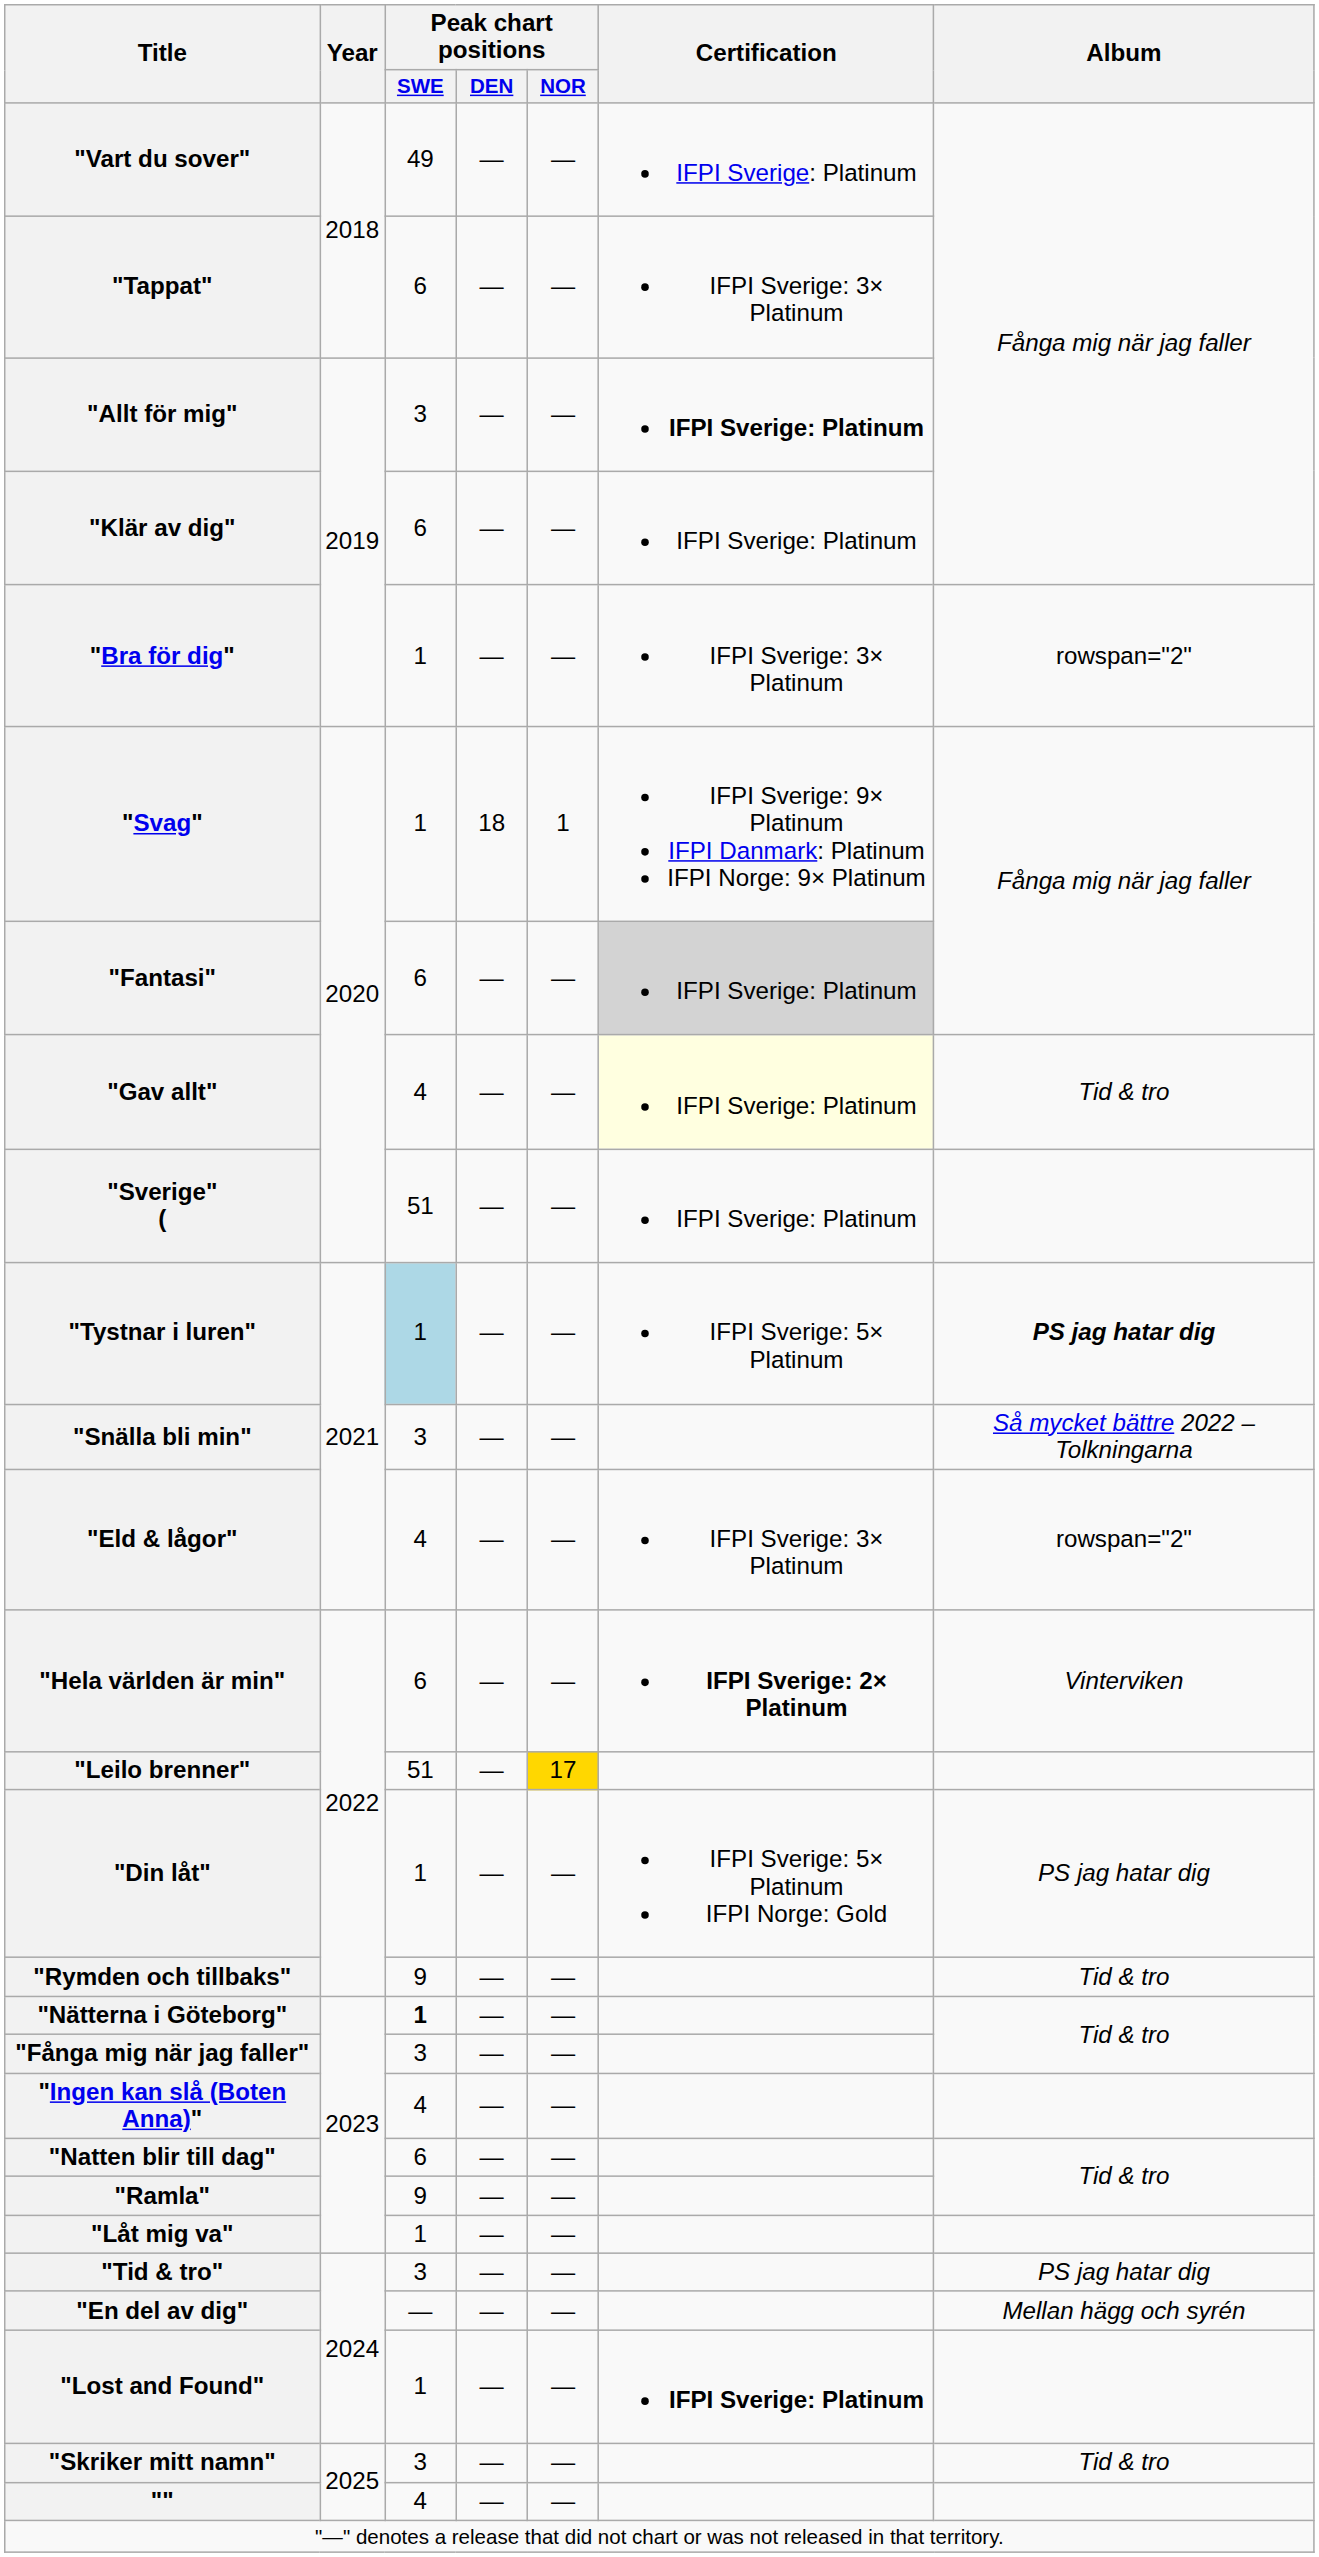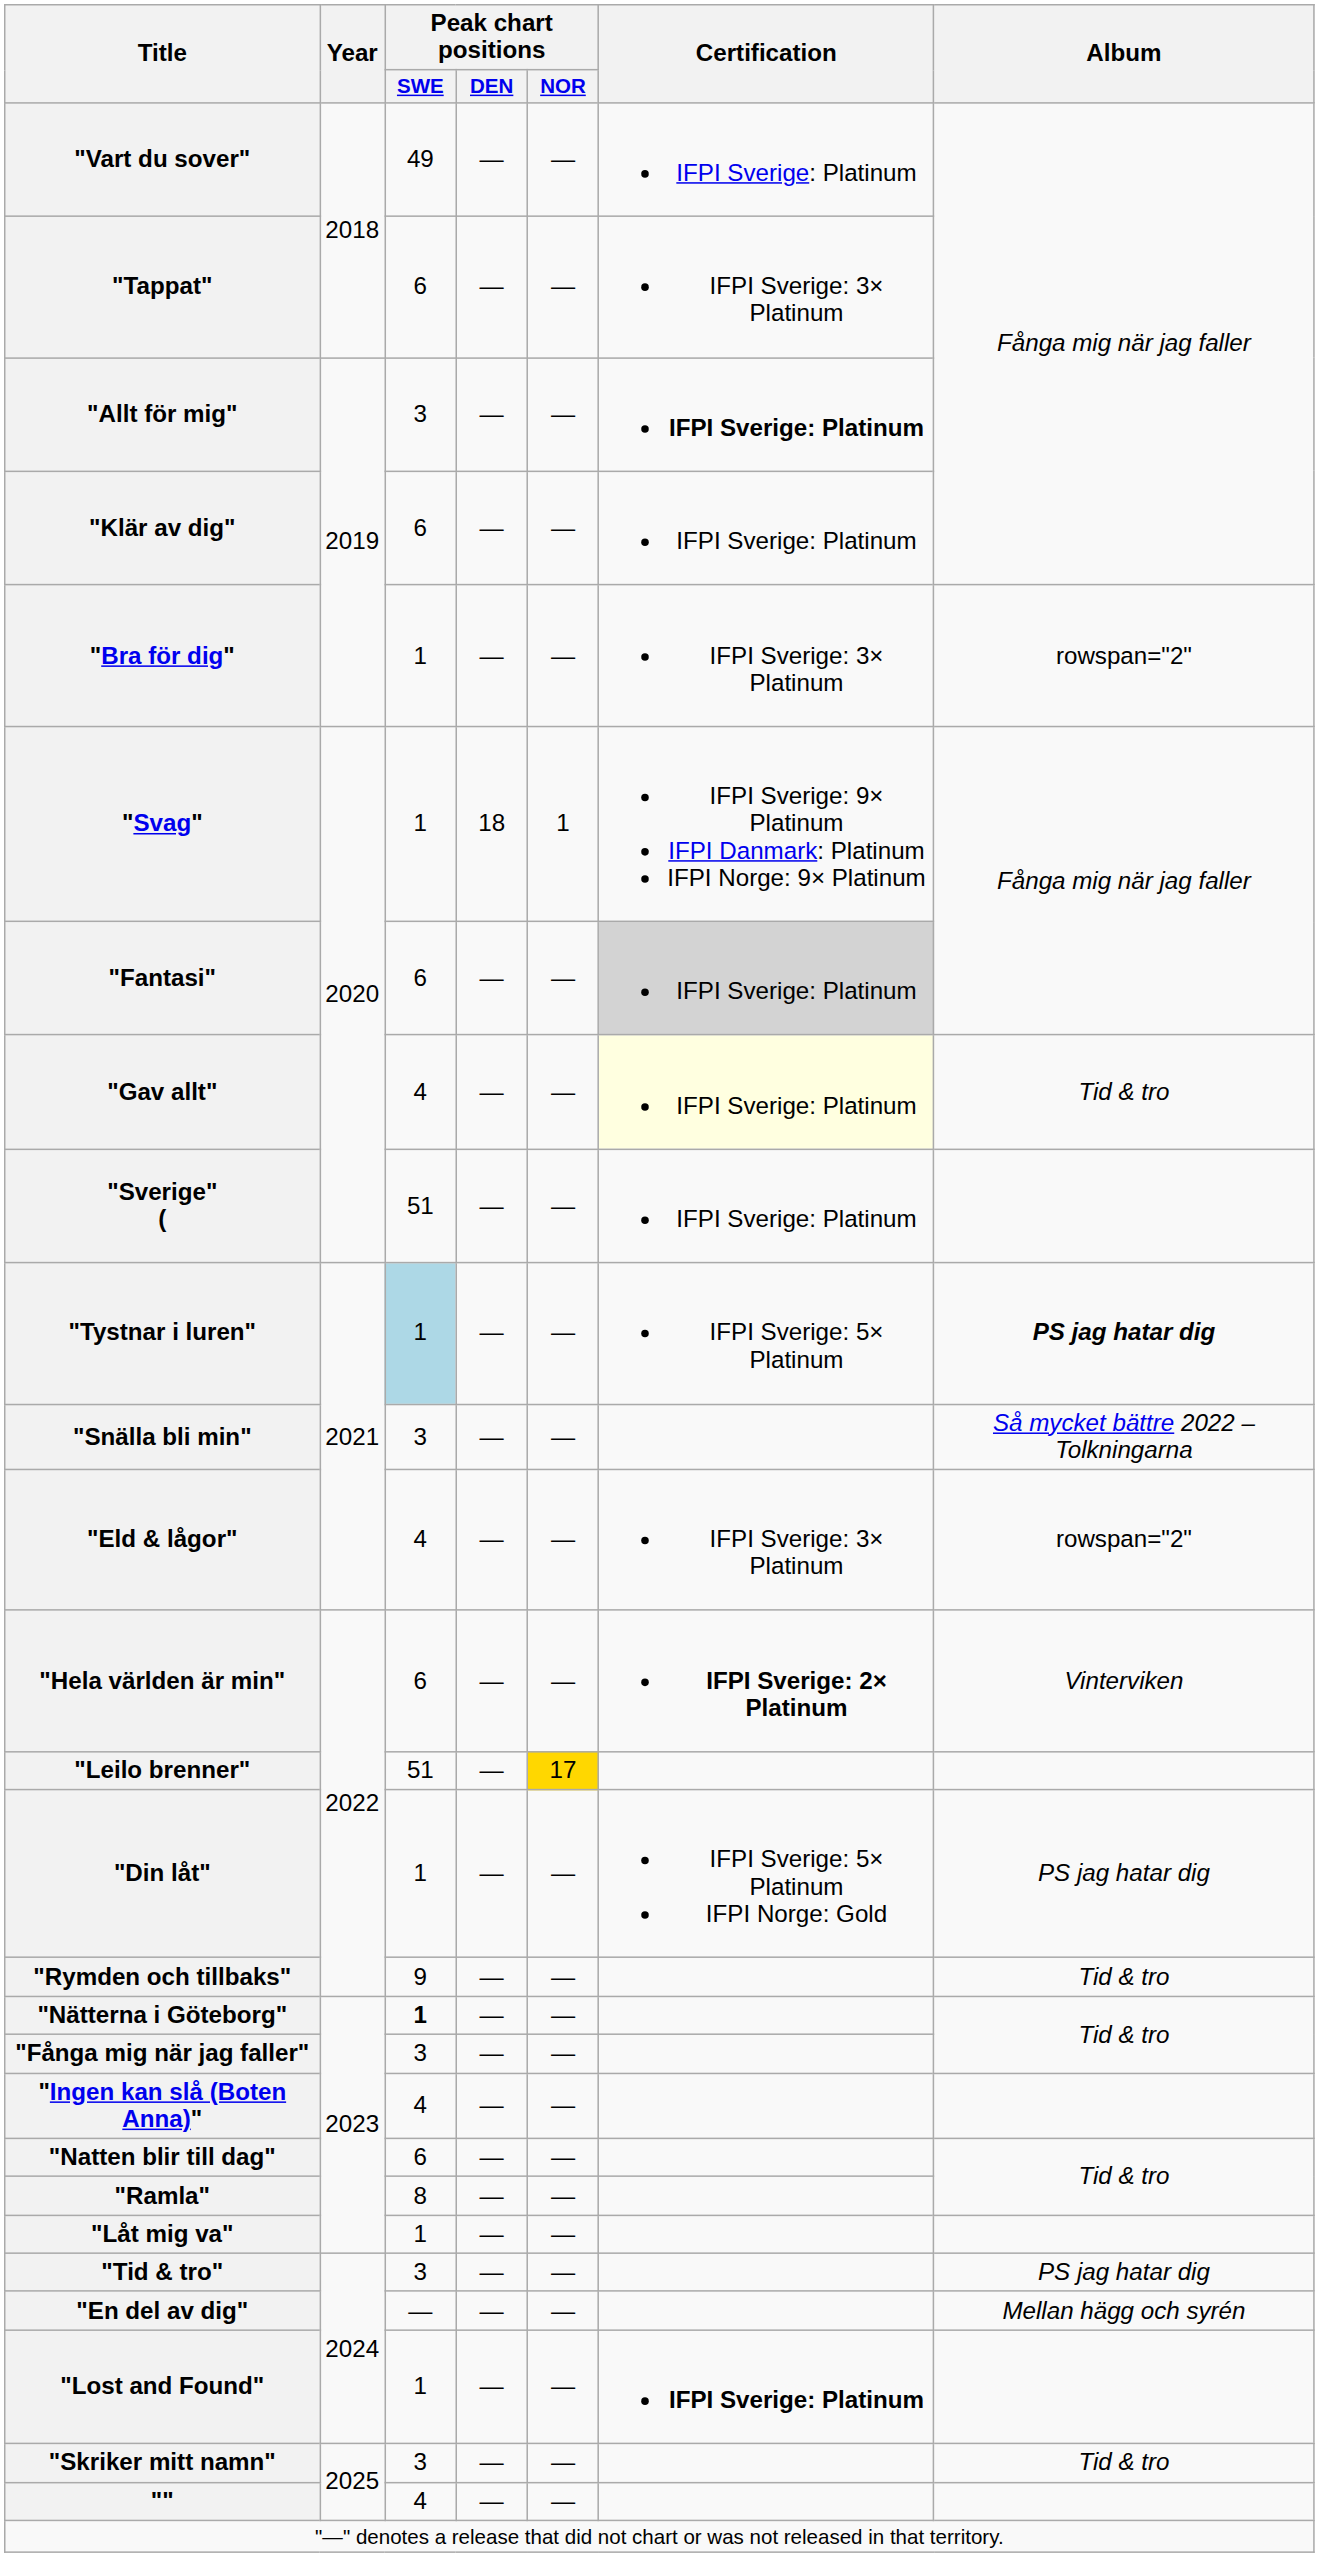(420, 2195) 9 -> (420, 2195) 8
